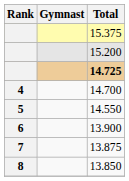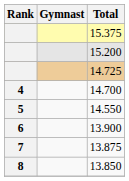(106, 71) bold -> (106, 71) normal
